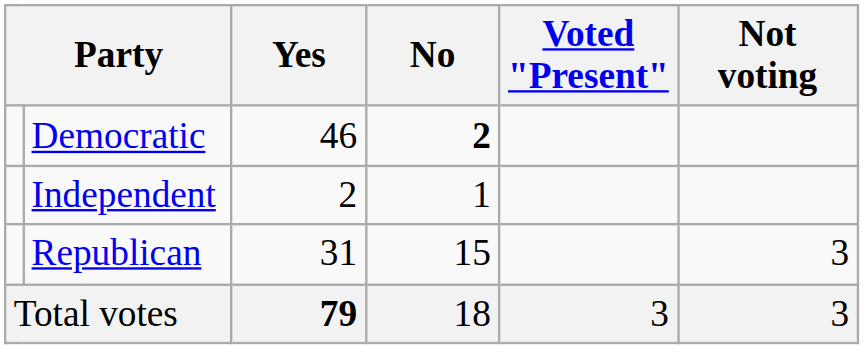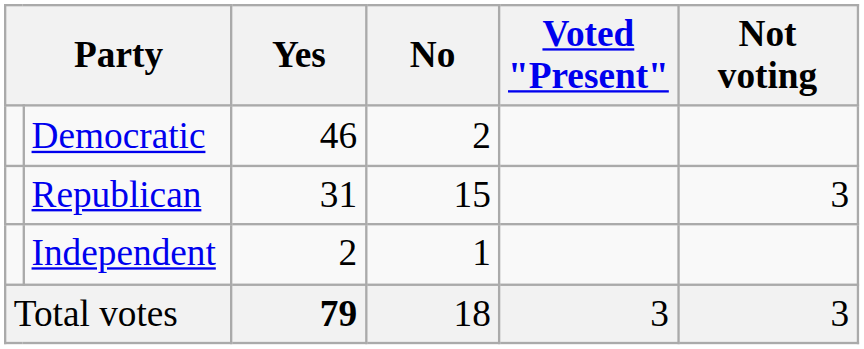(482, 135) bold -> (482, 135) normal
rows swapped: (116, 253) <-> (124, 194)
